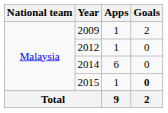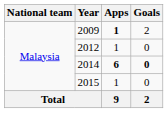(116, 30) normal -> (116, 30) bold
(116, 64) normal -> (116, 64) bold
(147, 64) normal -> (147, 64) bold
(147, 82) bold -> (147, 82) normal
